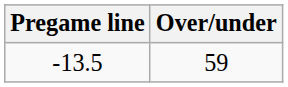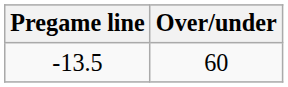(216, 62) 59 -> (216, 62) 60
